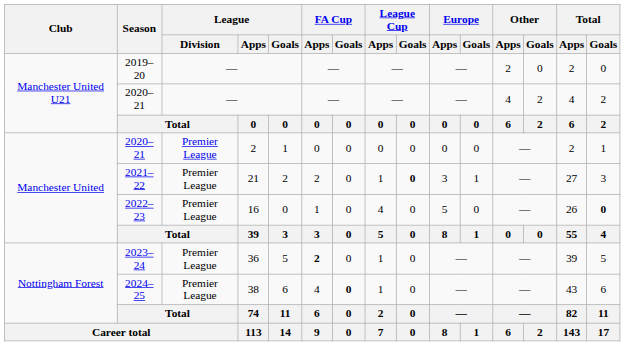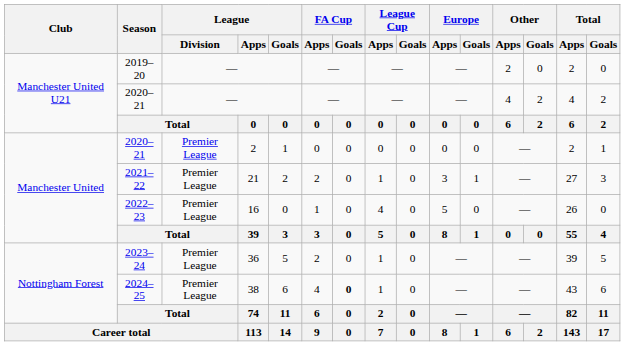(413, 179) bold -> (413, 179) normal
(603, 209) bold -> (603, 209) normal
(317, 258) bold -> (317, 258) normal
